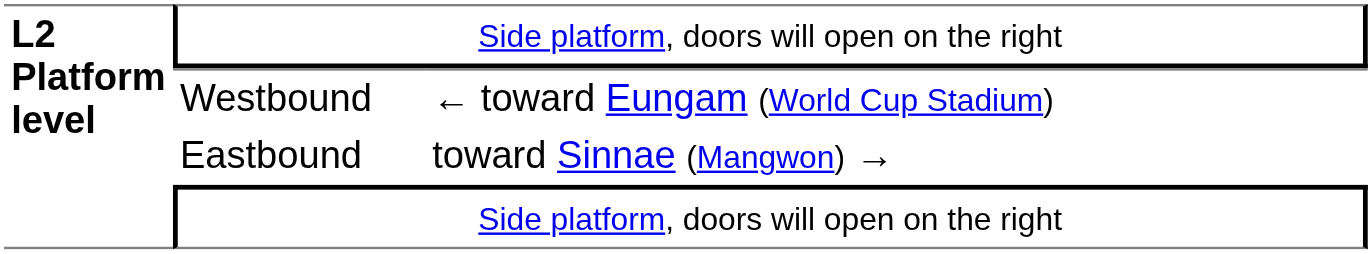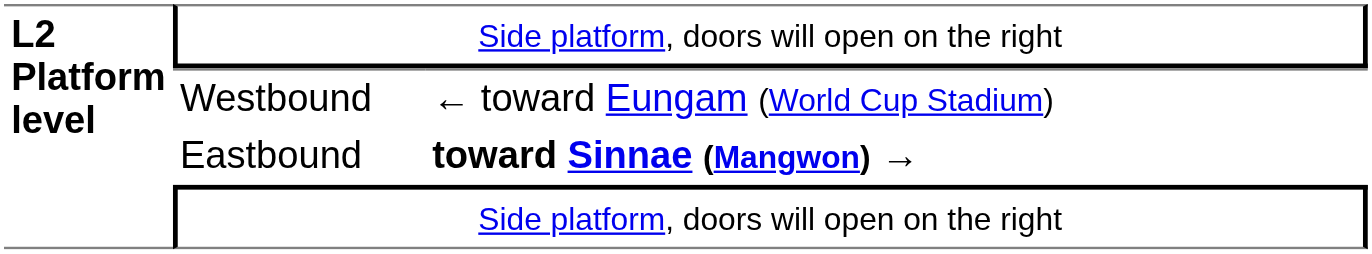(663, 155) normal -> (676, 155) bold
